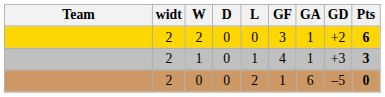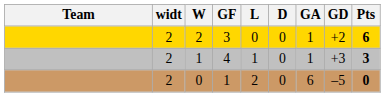columns swapped: (227, 15) <-> (282, 15)
